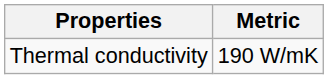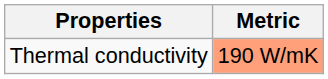(268, 55) no background -> (268, 55) lightsalmon background
